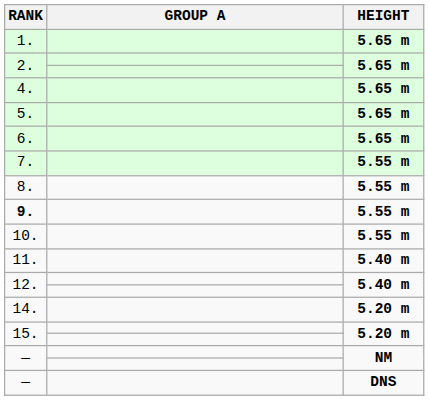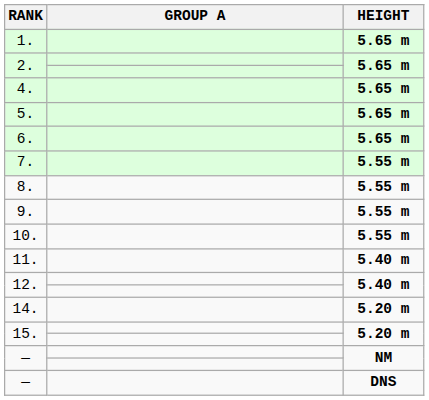(26, 211) bold -> (26, 211) normal
